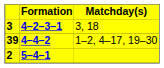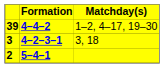rows swapped: (12, 41) <-> (9, 26)
